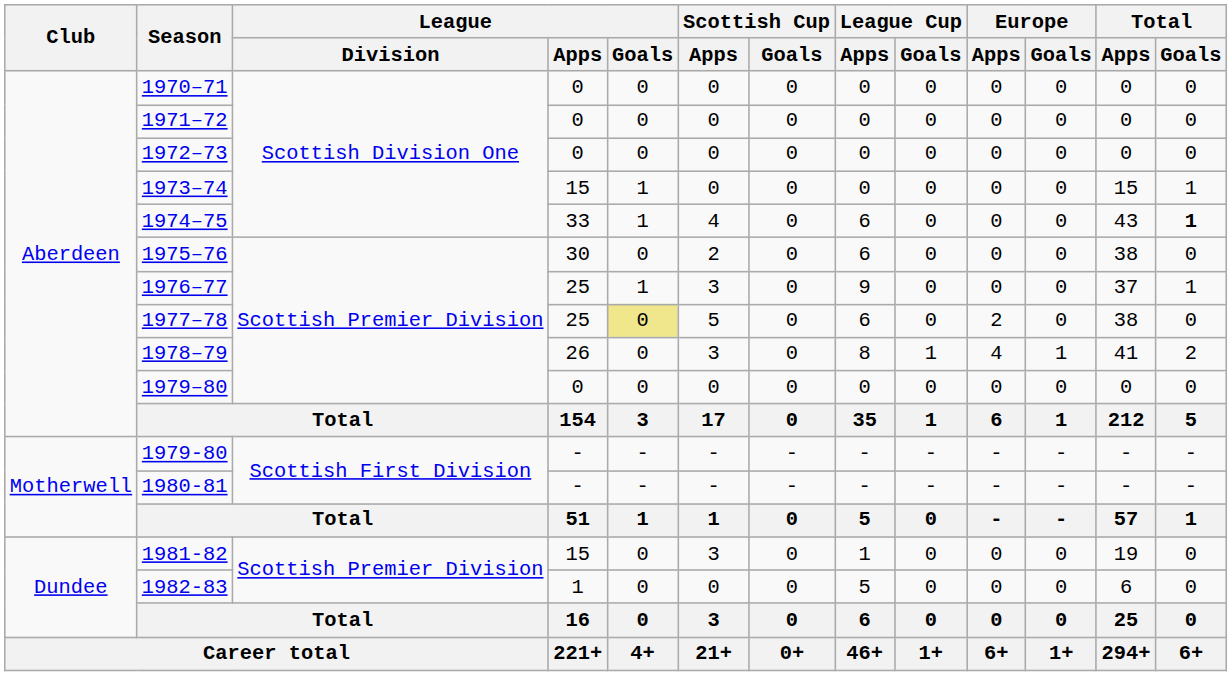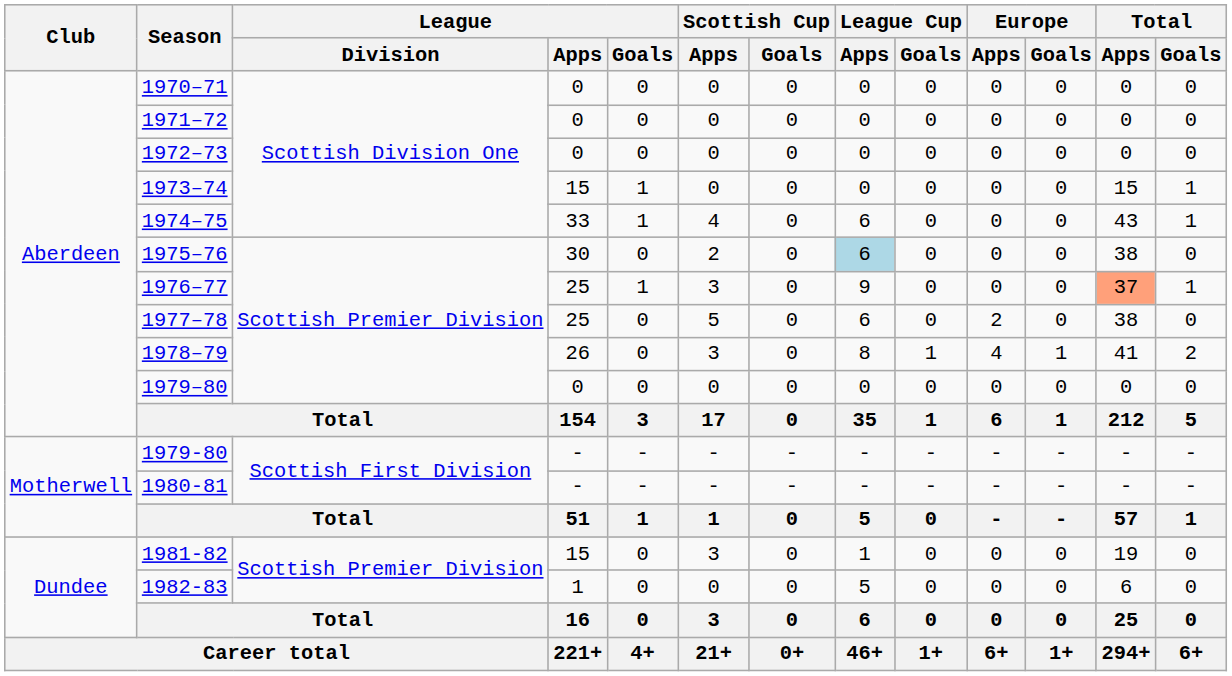(1191, 221) bold -> (1191, 221) normal
(865, 254) no background -> (865, 254) lightblue background
(1126, 288) no background -> (1126, 288) lightsalmon background
(643, 321) khaki background -> (643, 321) no background
